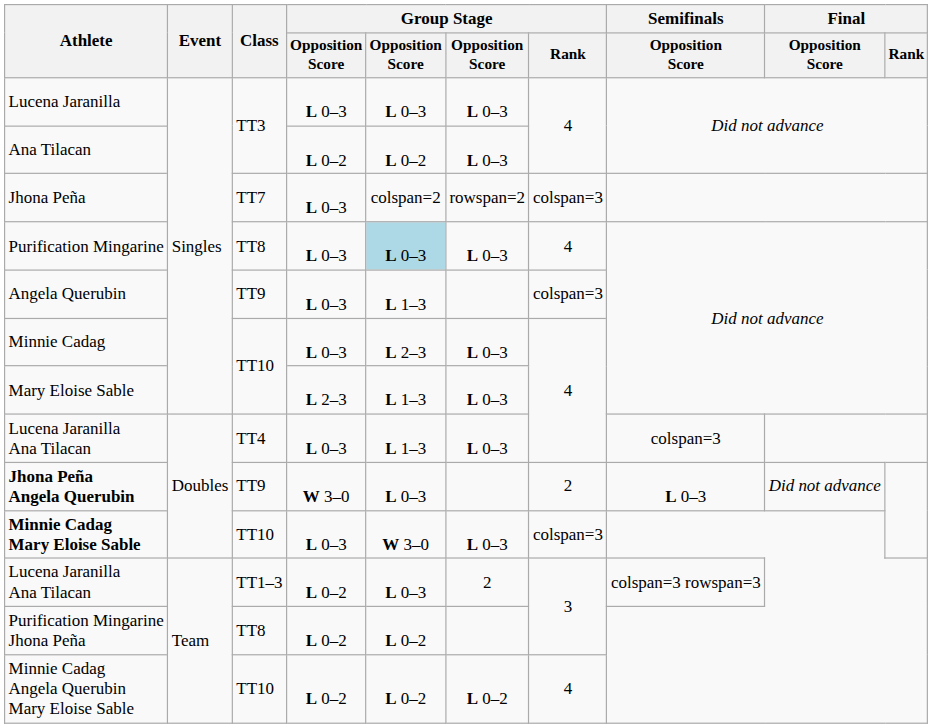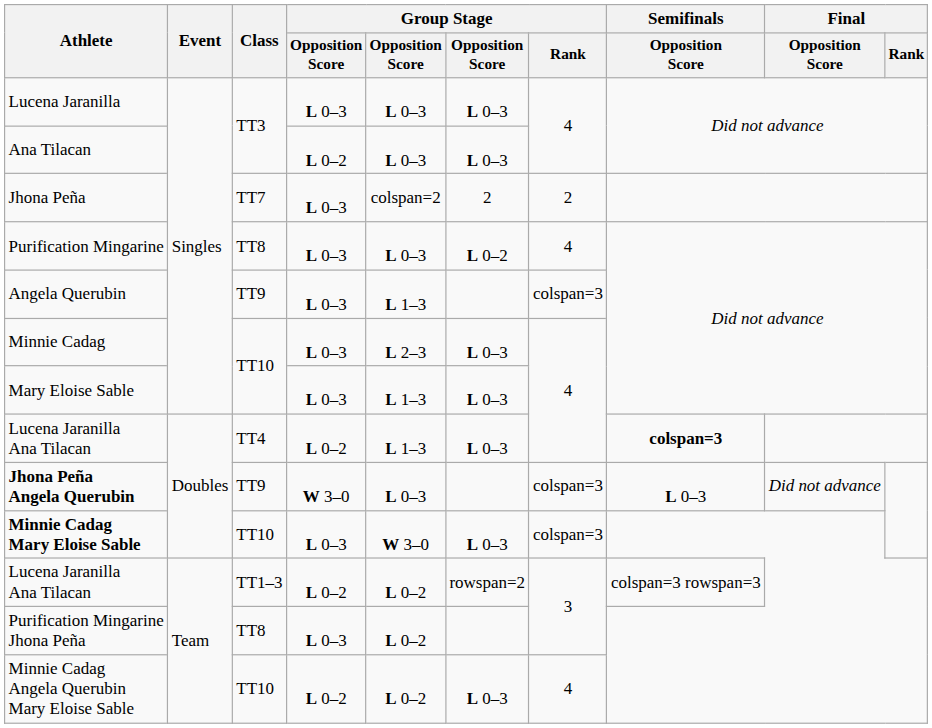(406, 160) L 0–2 -> (406, 160) L 0–3
(487, 198) rowspan=2 -> (487, 198) 2
(568, 198) colspan=3 -> (568, 198) 2
(406, 256) lightblue background -> (406, 256) no background
(487, 256) L 0–3 -> (487, 256) L 0–2
(326, 400) L 2–3 -> (326, 400) L 0–3
(326, 448) L 0–3 -> (326, 448) L 0–2
(686, 438) normal -> (686, 438) bold
(568, 486) 2 -> (568, 486) colspan=3
(406, 592) L 0–3 -> (406, 592) L 0–2
(487, 582) 2 -> (487, 582) rowspan=2
(326, 640) L 0–2 -> (326, 640) L 0–3
(487, 699) L 0–2 -> (487, 699) L 0–3
